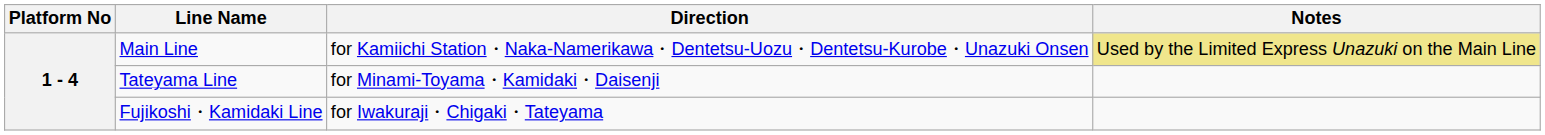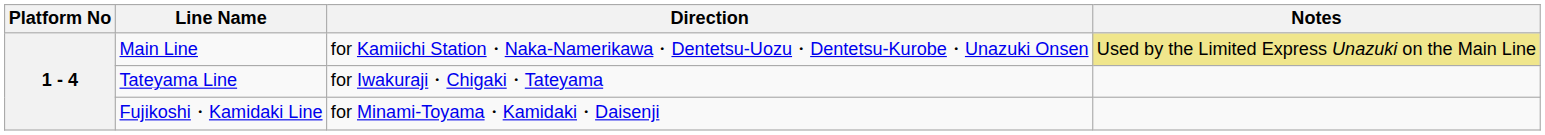(495, 80) for Minami-Toyama・Kamidaki・Daisenji -> (467, 80) for Iwakuraji・Chigaki・Tateyama
(467, 112) for Iwakuraji・Chigaki・Tateyama -> (495, 112) for Minami-Toyama・Kamidaki・Daisenji
